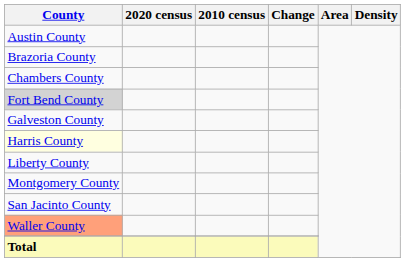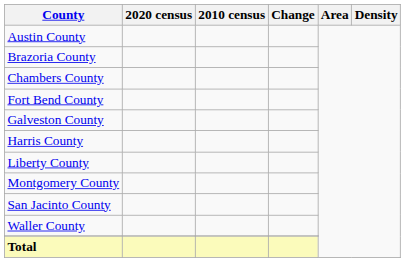(55, 99) lightgrey background -> (55, 99) no background
(45, 141) lightyellow background -> (45, 141) no background
(46, 225) lightsalmon background -> (46, 225) no background
